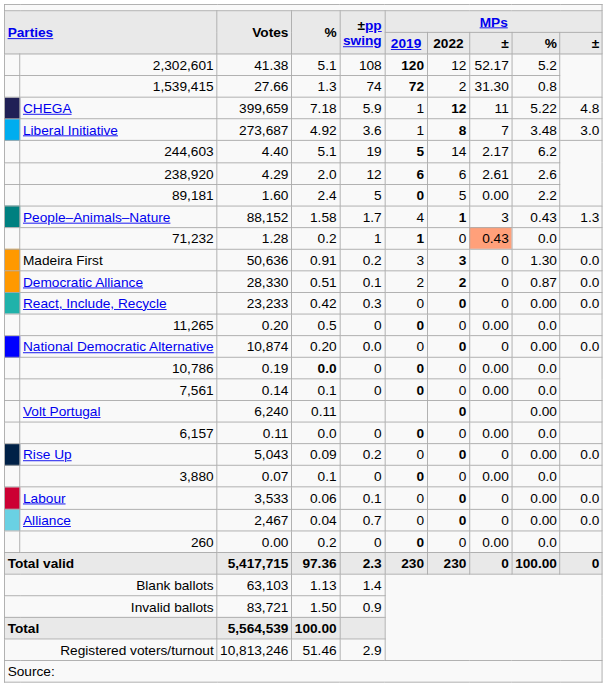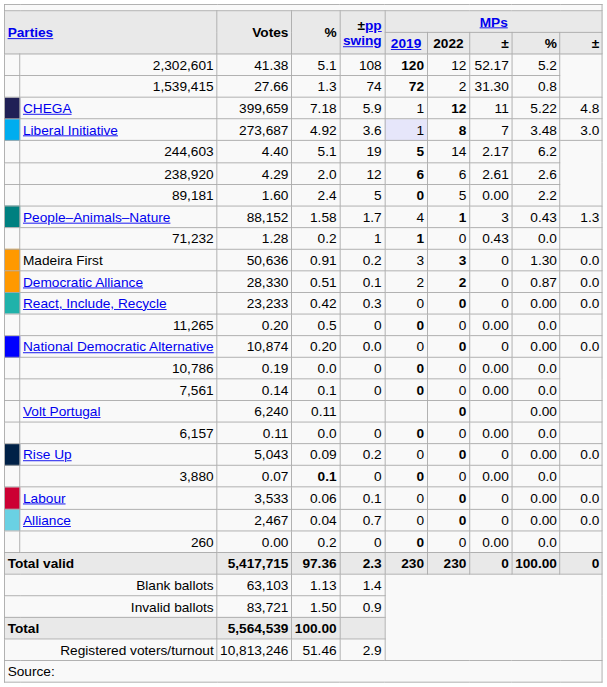(420, 130) no background -> (420, 130) lavender background
(495, 238) lightsalmon background -> (495, 238) no background
(327, 368) bold -> (327, 368) normal
(327, 477) normal -> (327, 477) bold
